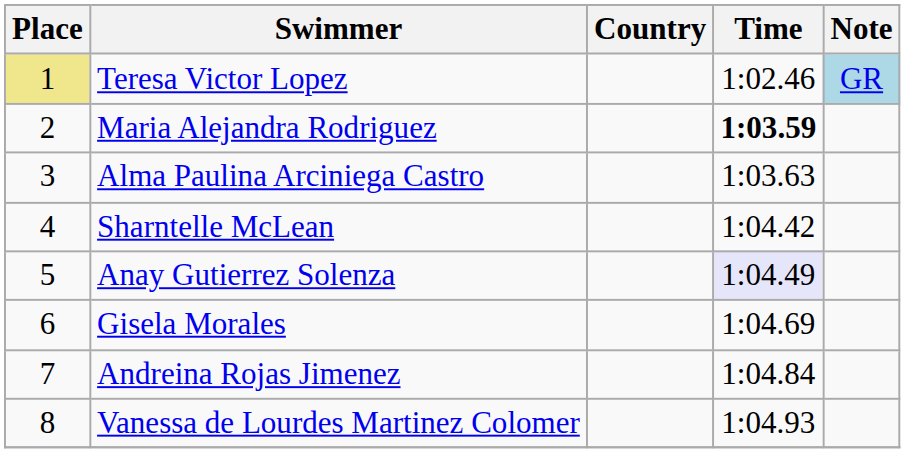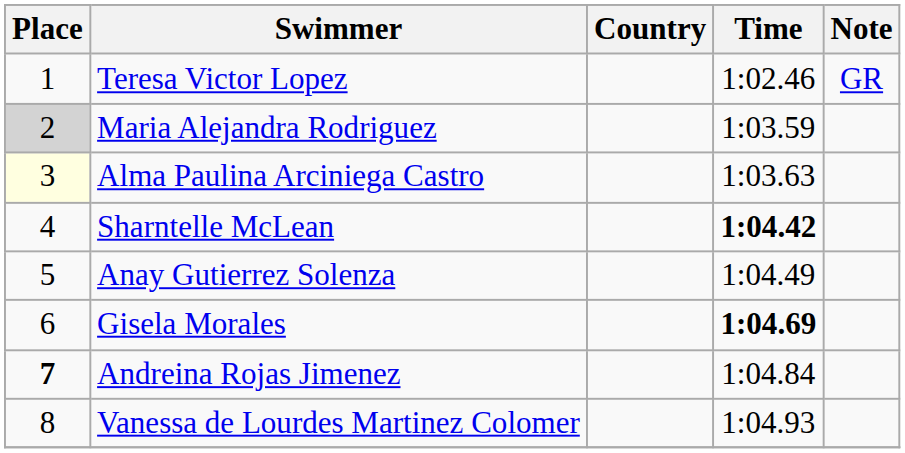(47, 78) khaki background -> (47, 78) no background
(862, 78) lightblue background -> (862, 78) no background
(47, 127) no background -> (47, 127) lightgrey background
(768, 127) bold -> (768, 127) normal
(47, 176) no background -> (47, 176) lightyellow background
(768, 226) normal -> (768, 226) bold
(768, 275) lavender background -> (768, 275) no background
(768, 324) normal -> (768, 324) bold
(47, 373) normal -> (47, 373) bold
